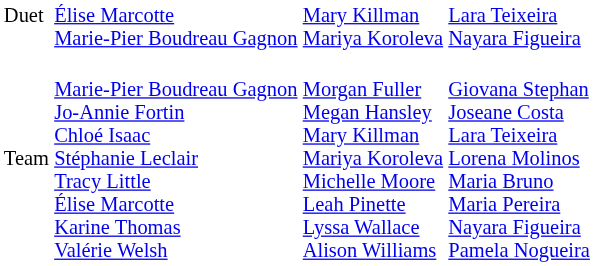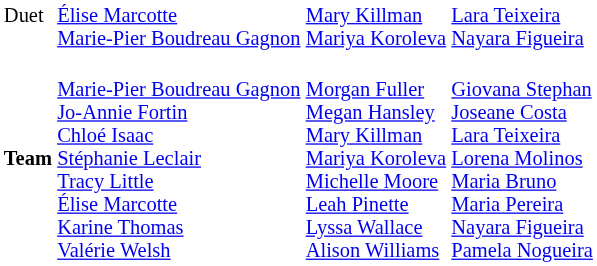(26, 158) normal -> (28, 158) bold
